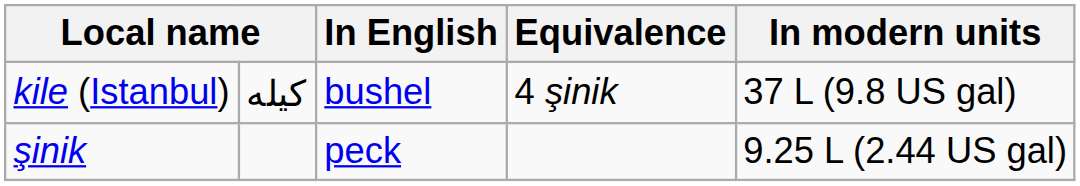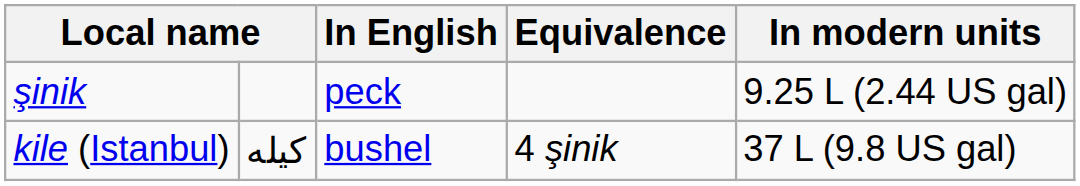rows swapped: (50, 150) <-> (122, 92)
